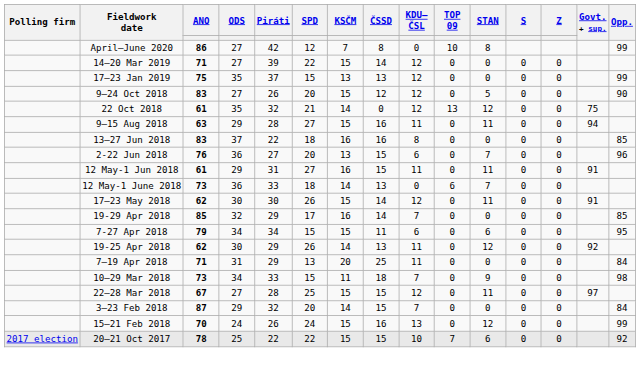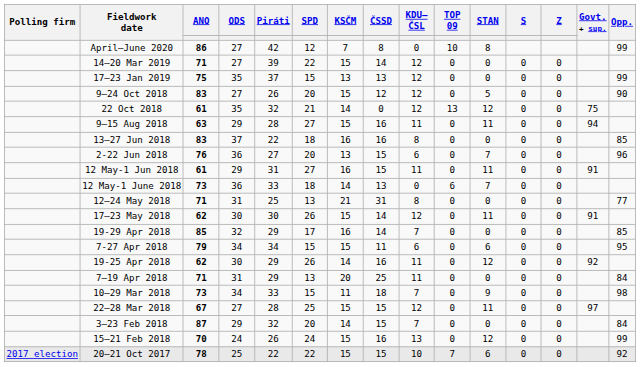+ row: (132, 201)
(381, 247) 13 -> (381, 262) 16
